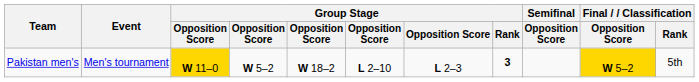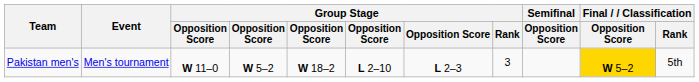(200, 69) gold background -> (200, 69) no background
(507, 63) bold -> (507, 63) normal
